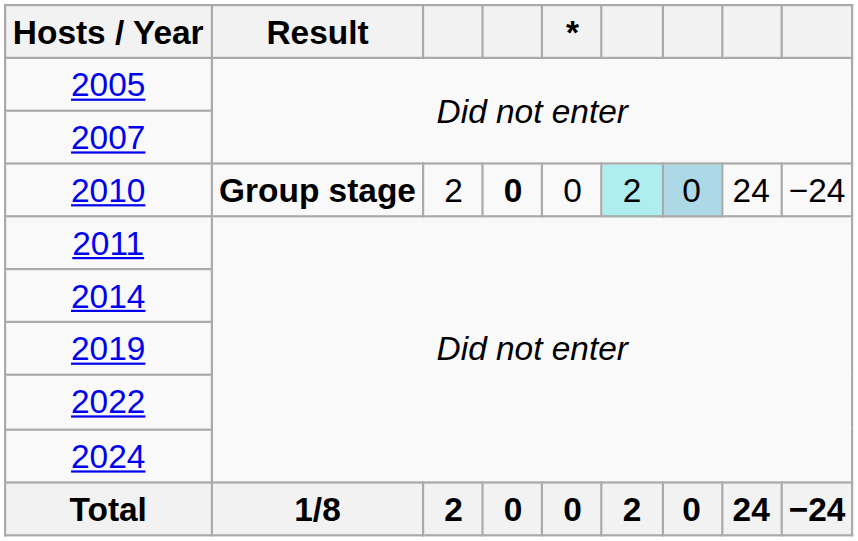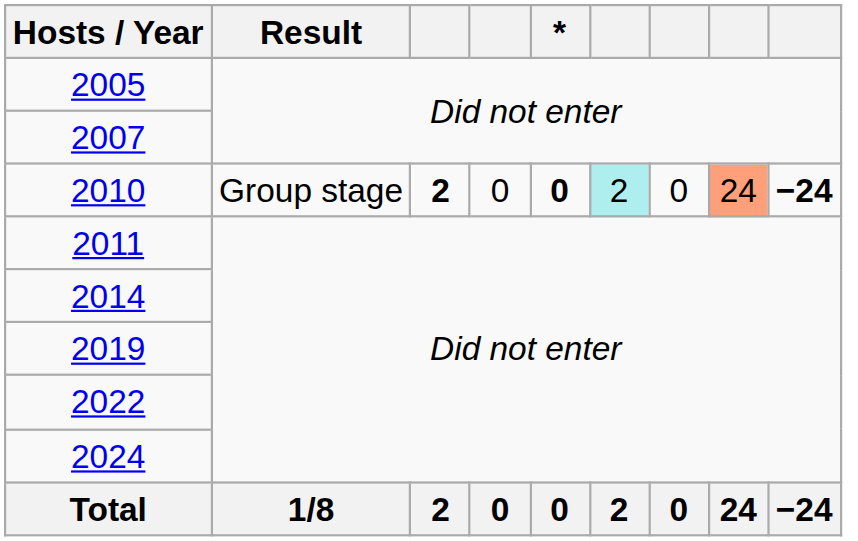(318, 191) bold -> (311, 191) normal
(453, 191) normal -> (441, 191) bold
(513, 191) bold -> (500, 191) normal
(573, 191) normal -> (560, 191) bold
(692, 191) lightblue background -> (679, 191) no background
(751, 191) no background -> (738, 191) lightsalmon background
(817, 191) normal -> (804, 191) bold
